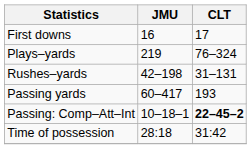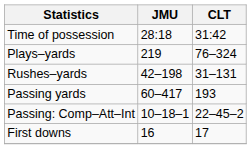rows swapped: (39, 34) <-> (61, 133)
(219, 113) bold -> (219, 113) normal
